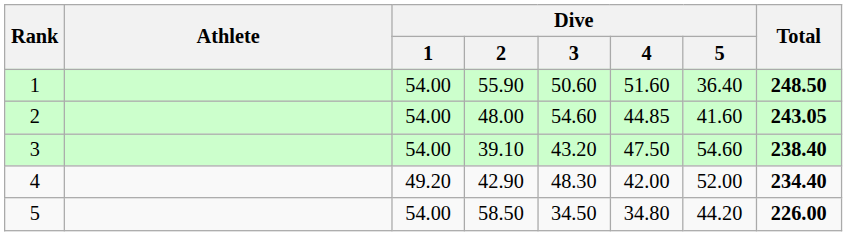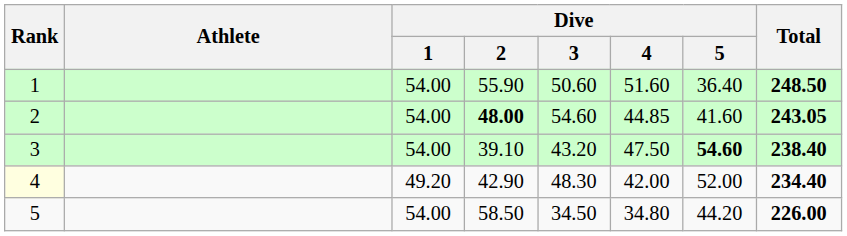(501, 117) normal -> (501, 117) bold
(720, 149) normal -> (720, 149) bold
(35, 181) no background -> (35, 181) lightyellow background
